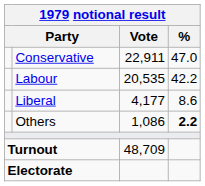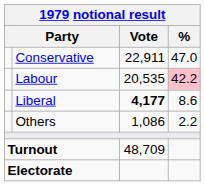(184, 79) no background -> (184, 79) pink background
(148, 100) normal -> (148, 100) bold
(188, 121) bold -> (188, 121) normal
